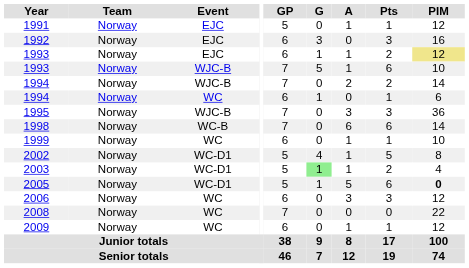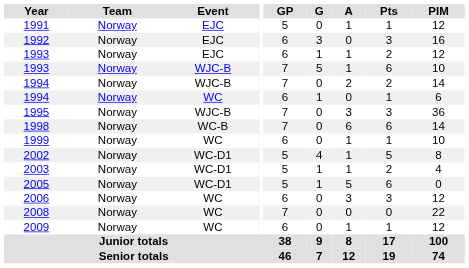(439, 54) khaki background -> (439, 54) no background
(319, 169) lightgreen background -> (319, 169) no background
(438, 184) bold -> (438, 184) normal
